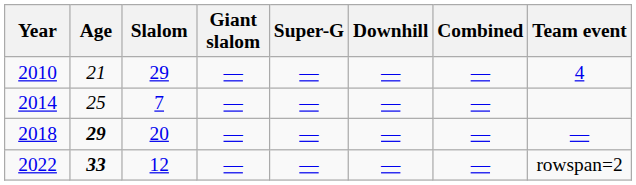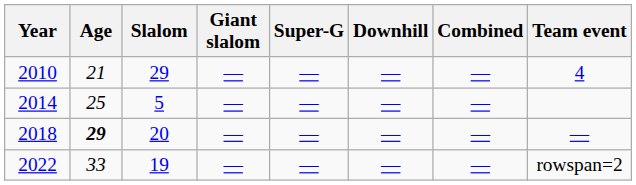(159, 103) 7 -> (159, 103) 5
(96, 164) bold -> (96, 164) normal
(159, 164) 12 -> (159, 164) 19
